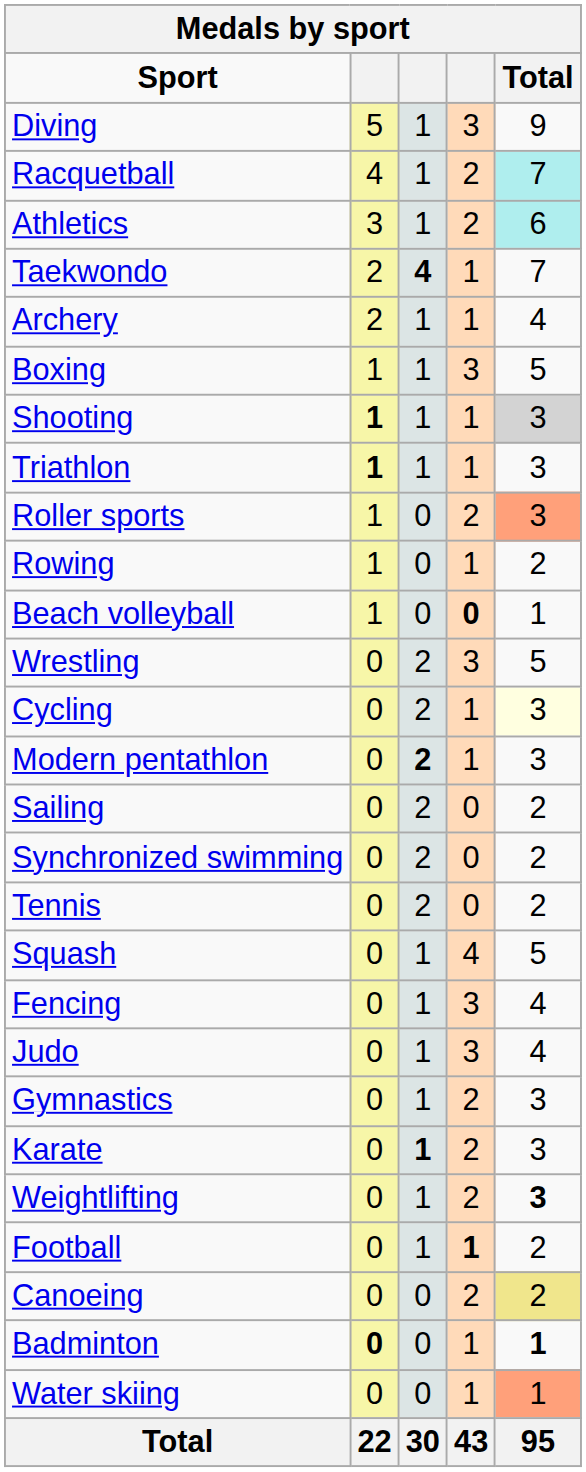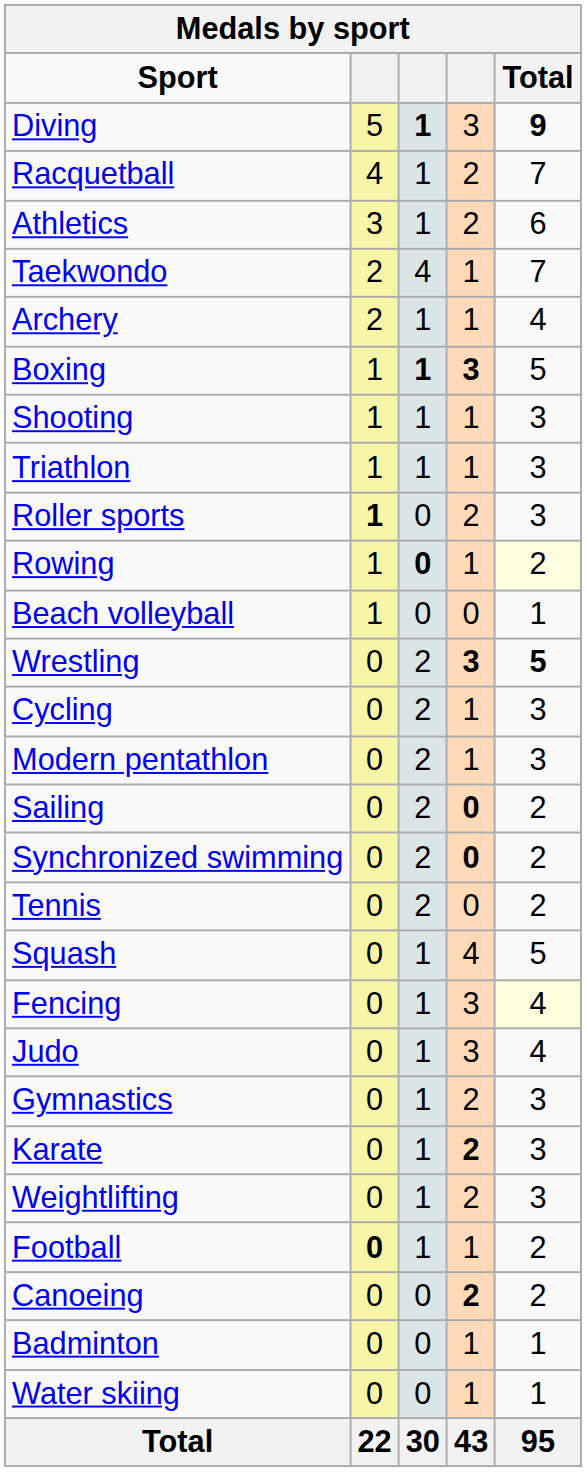(423, 126) normal -> (423, 126) bold
(538, 126) normal -> (538, 126) bold
(538, 175) paleturquoise background -> (538, 175) no background
(538, 223) paleturquoise background -> (538, 223) no background
(423, 272) bold -> (423, 272) normal
(423, 369) normal -> (423, 369) bold
(471, 369) normal -> (471, 369) bold
(374, 418) bold -> (374, 418) normal
(538, 418) lightgrey background -> (538, 418) no background
(374, 467) bold -> (374, 467) normal
(374, 516) normal -> (374, 516) bold
(538, 516) lightsalmon background -> (538, 516) no background
(423, 564) normal -> (423, 564) bold
(538, 564) no background -> (538, 564) lightyellow background
(471, 613) bold -> (471, 613) normal
(471, 662) normal -> (471, 662) bold
(538, 662) normal -> (538, 662) bold
(538, 710) lightyellow background -> (538, 710) no background
(423, 759) bold -> (423, 759) normal
(471, 808) normal -> (471, 808) bold
(471, 857) normal -> (471, 857) bold
(538, 1003) no background -> (538, 1003) lightyellow background
(423, 1149) bold -> (423, 1149) normal
(471, 1149) normal -> (471, 1149) bold
(538, 1198) bold -> (538, 1198) normal
(374, 1246) normal -> (374, 1246) bold
(471, 1246) bold -> (471, 1246) normal
(471, 1295) normal -> (471, 1295) bold
(538, 1295) khaki background -> (538, 1295) no background
(374, 1344) bold -> (374, 1344) normal
(538, 1344) bold -> (538, 1344) normal
(538, 1393) lightsalmon background -> (538, 1393) no background
